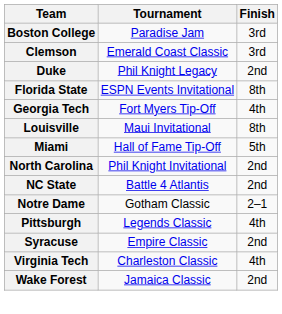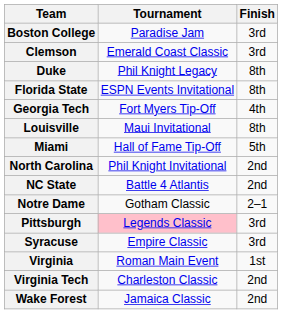(257, 71) 2nd -> (257, 71) 8th
(167, 223) no background -> (167, 223) pink background
(257, 223) 4th -> (257, 223) 3rd
(257, 242) 2nd -> (257, 242) 3rd
+ row: (51, 261)
(257, 261) 4th -> (257, 280) 2nd
